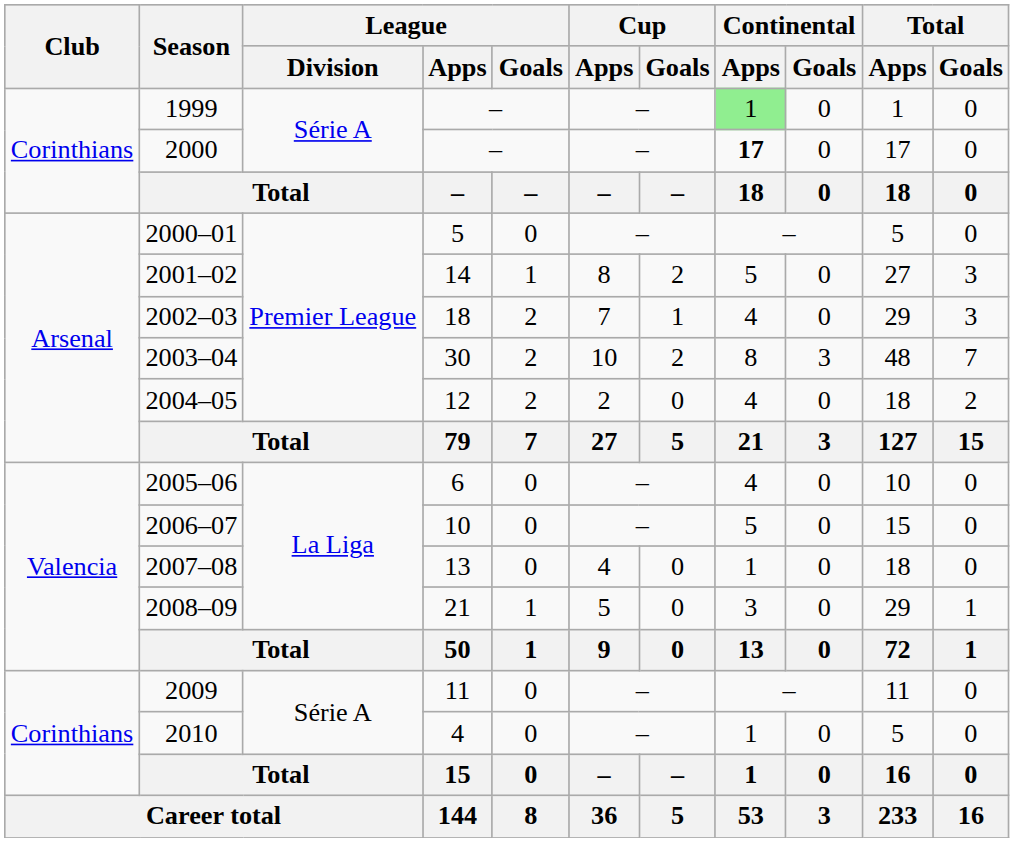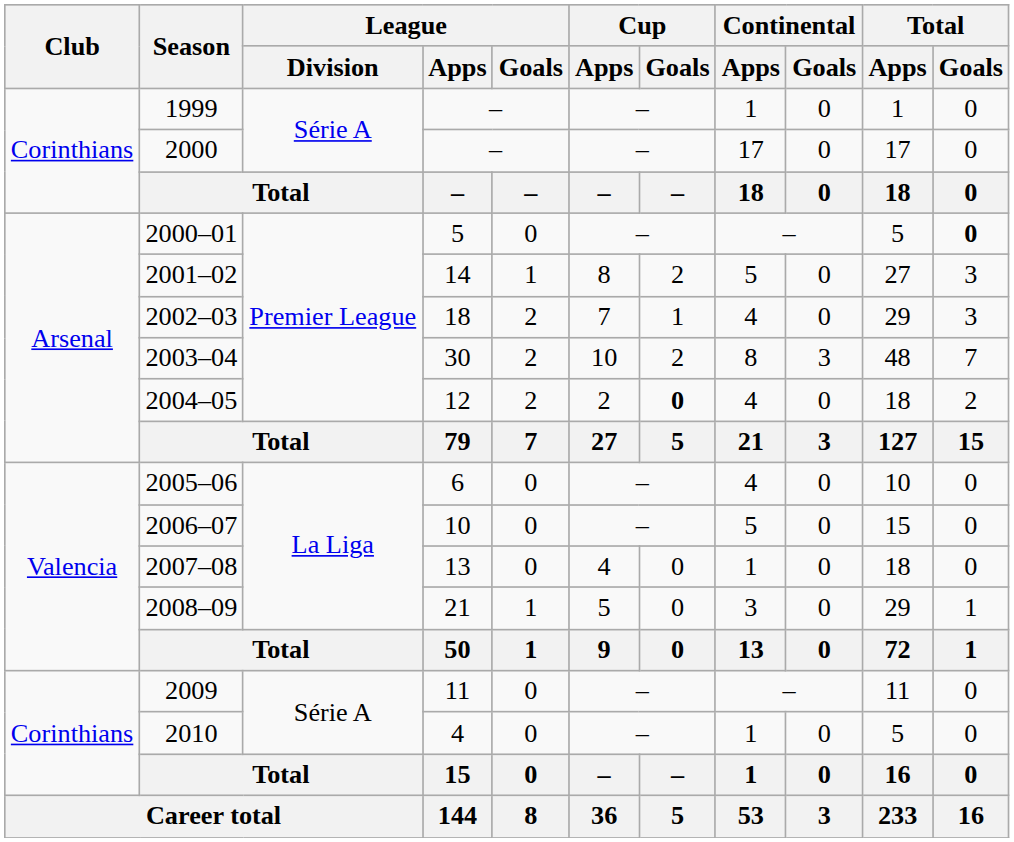(751, 108) lightgreen background -> (751, 108) no background
(751, 150) bold -> (751, 150) normal
(971, 233) normal -> (971, 233) bold
(678, 399) normal -> (678, 399) bold
